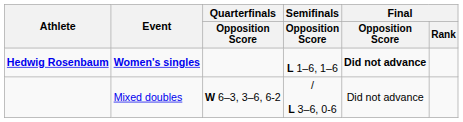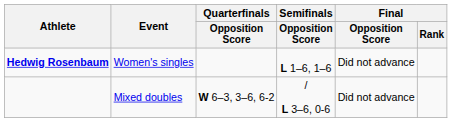(157, 63) bold -> (154, 63) normal
(385, 63) bold -> (376, 63) normal
